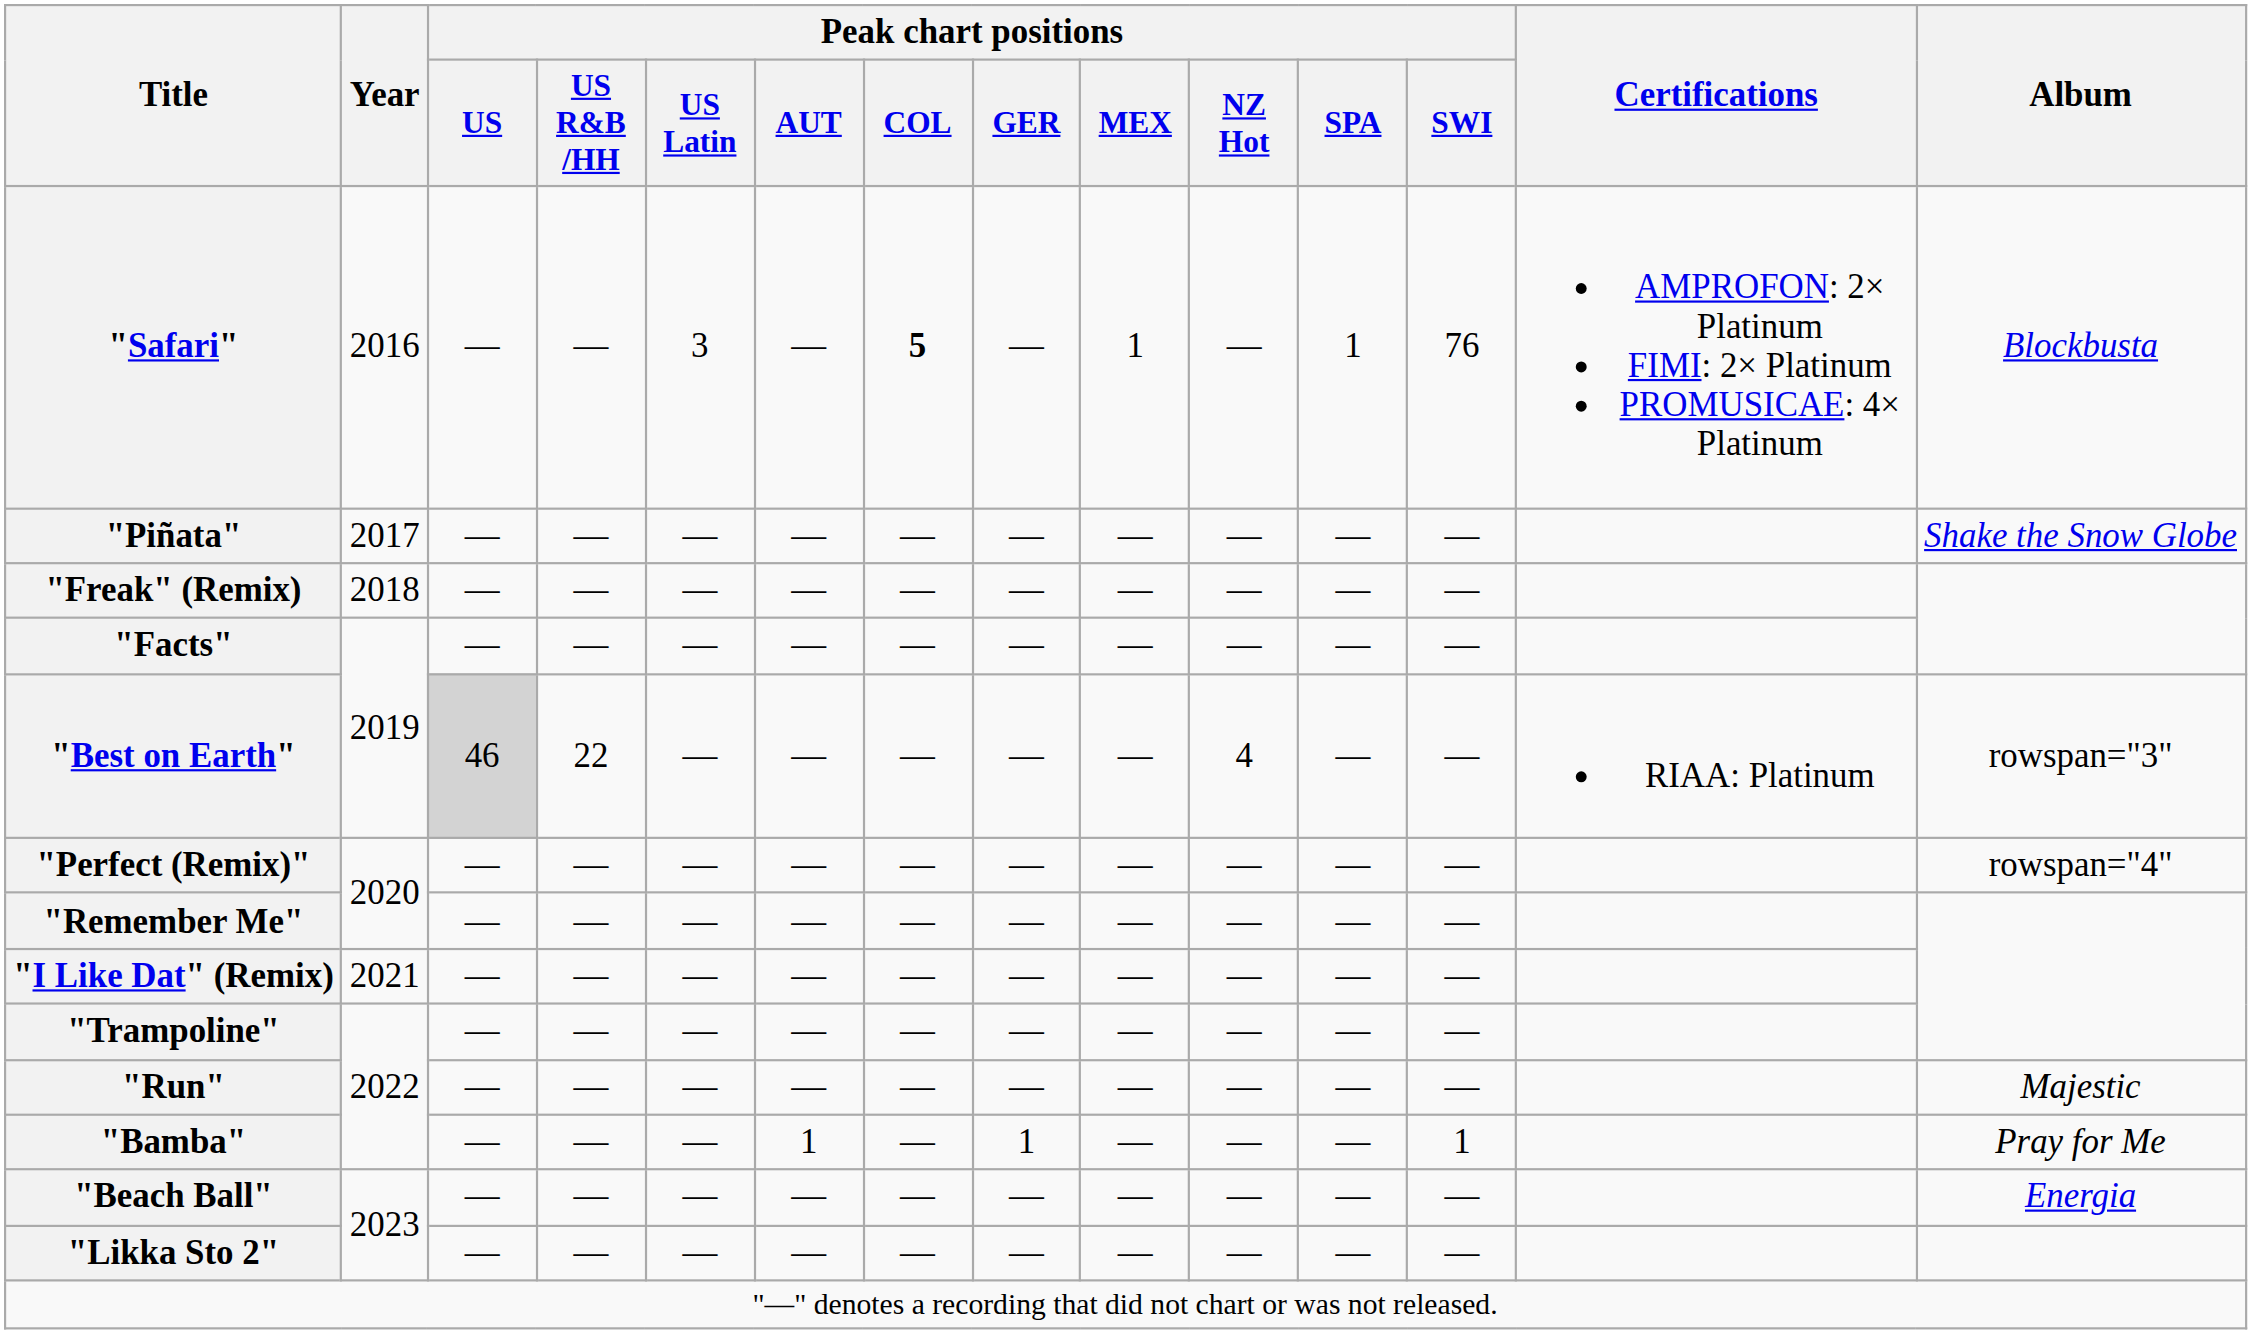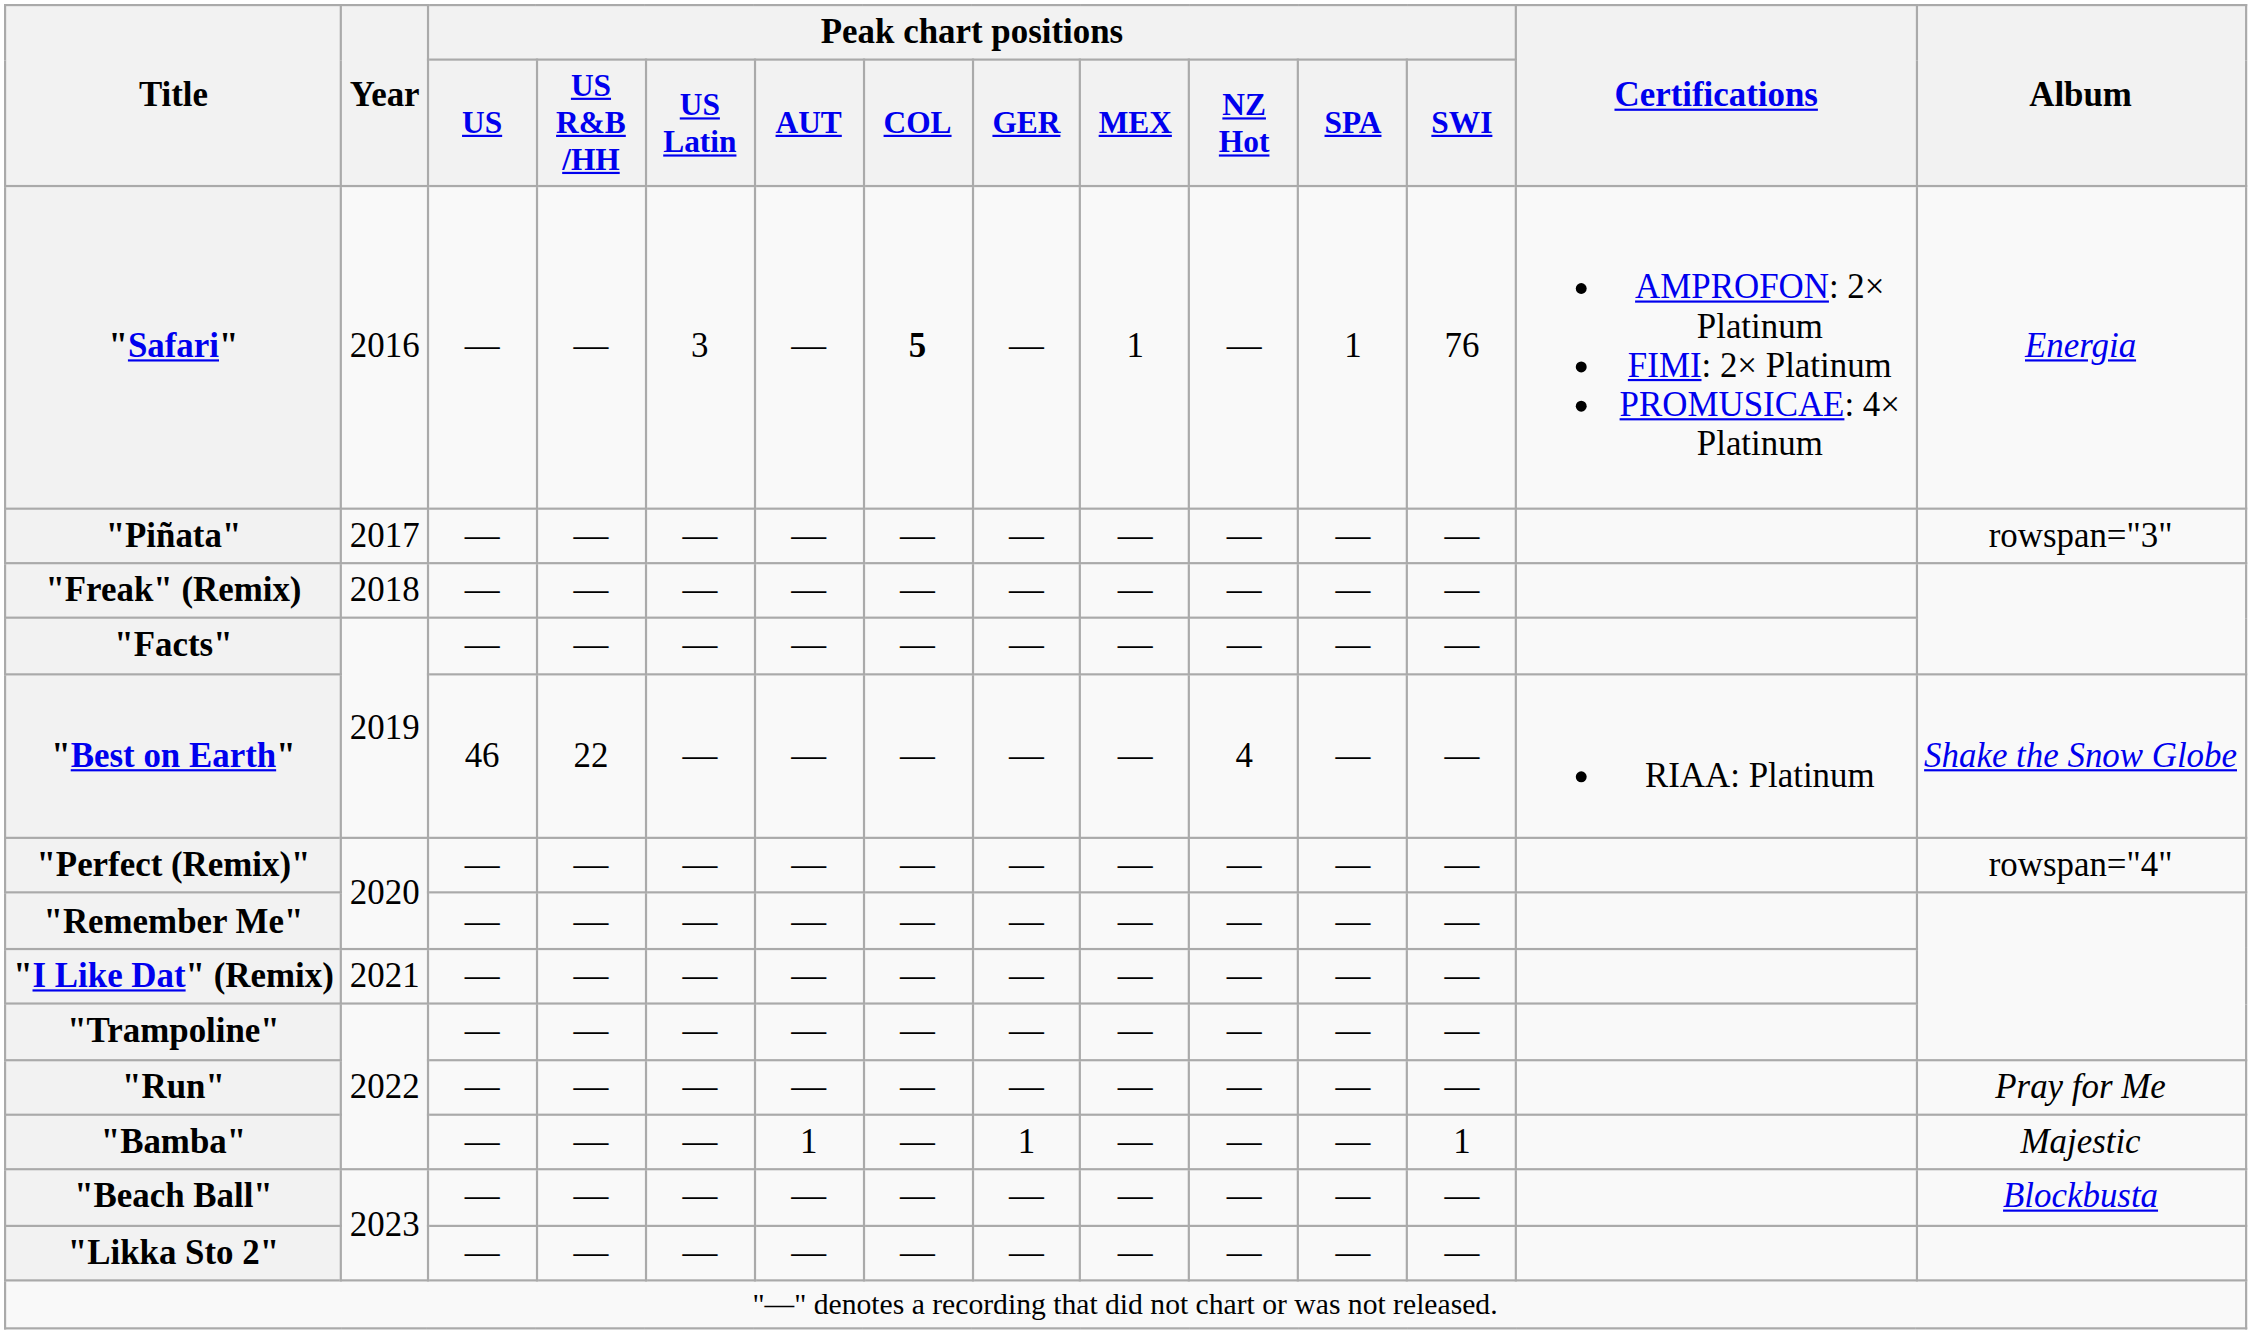(2081, 346) Blockbusta -> (2081, 346) Energia
(2081, 534) Shake the Snow Globe -> (2081, 534) rowspan="3"
(482, 755) lightgrey background -> (482, 755) no background
(2081, 755) rowspan="3" -> (2081, 755) Shake the Snow Globe
(2081, 1086) Majestic -> (2081, 1086) Pray for Me
(2081, 1141) Pray for Me -> (2081, 1141) Majestic
(2081, 1196) Energia -> (2081, 1196) Blockbusta
